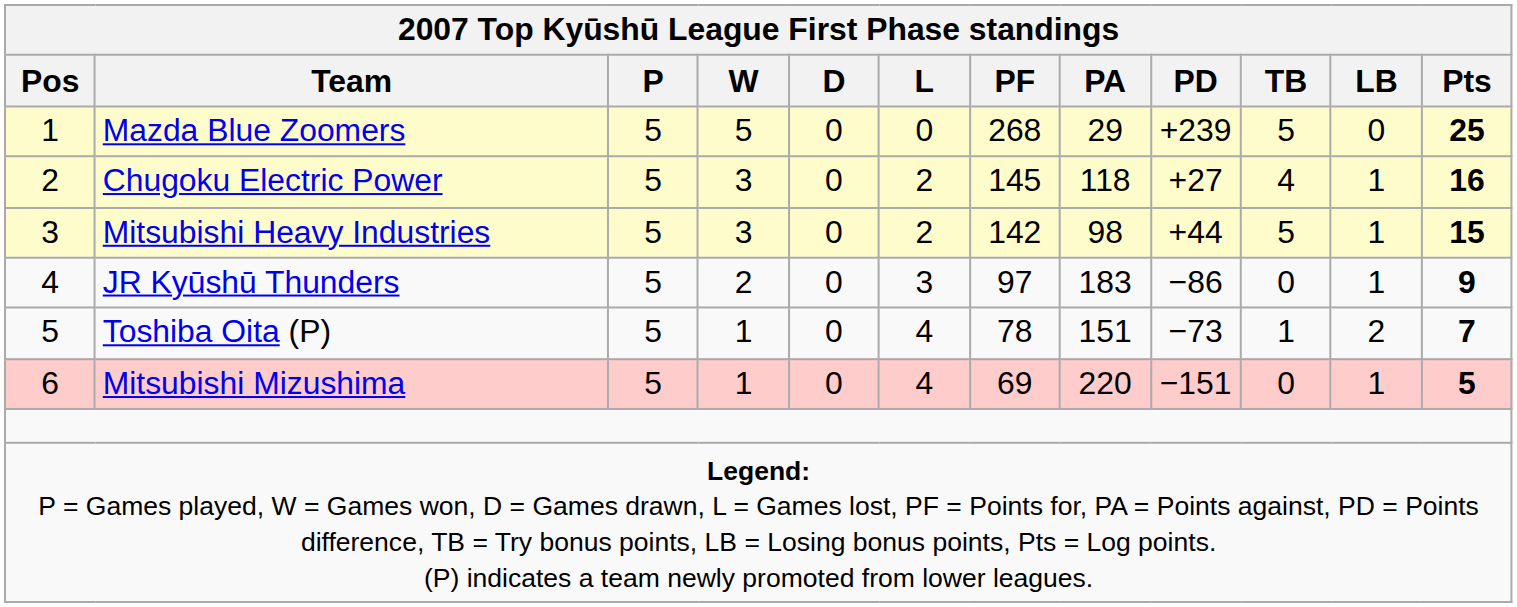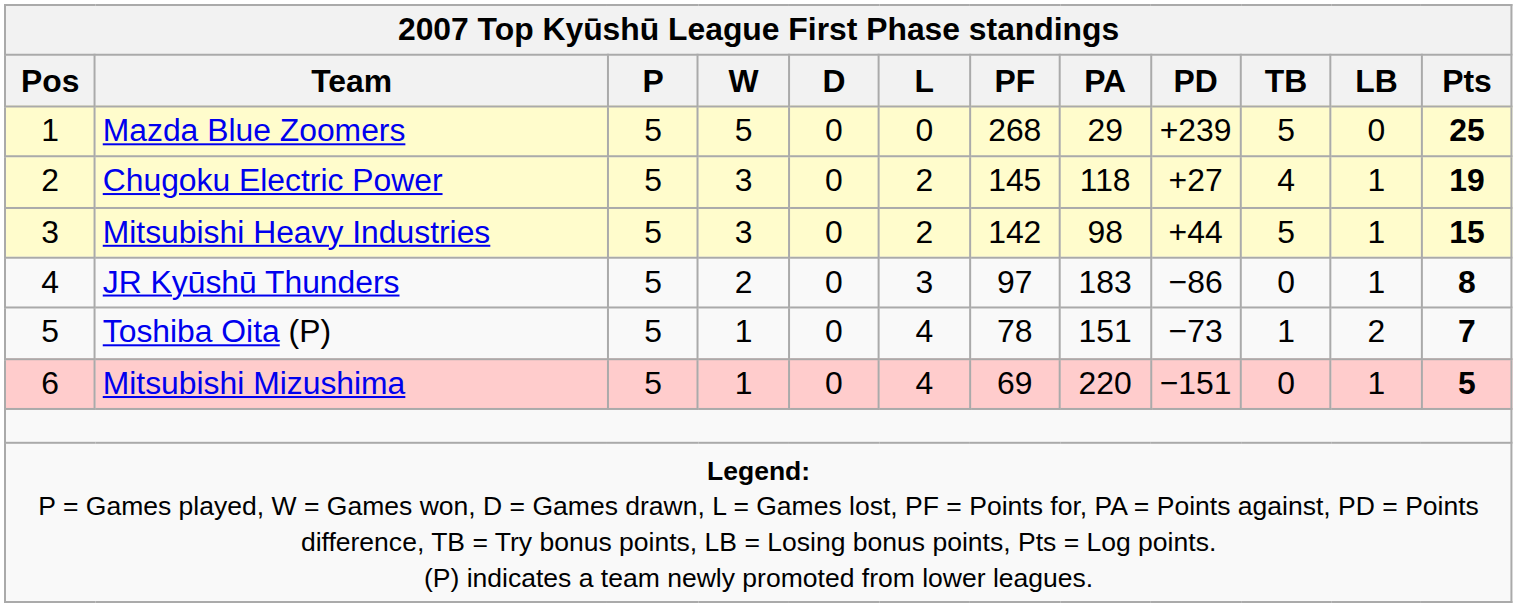(1467, 181) 16 -> (1467, 181) 19
(1467, 282) 9 -> (1467, 282) 8
